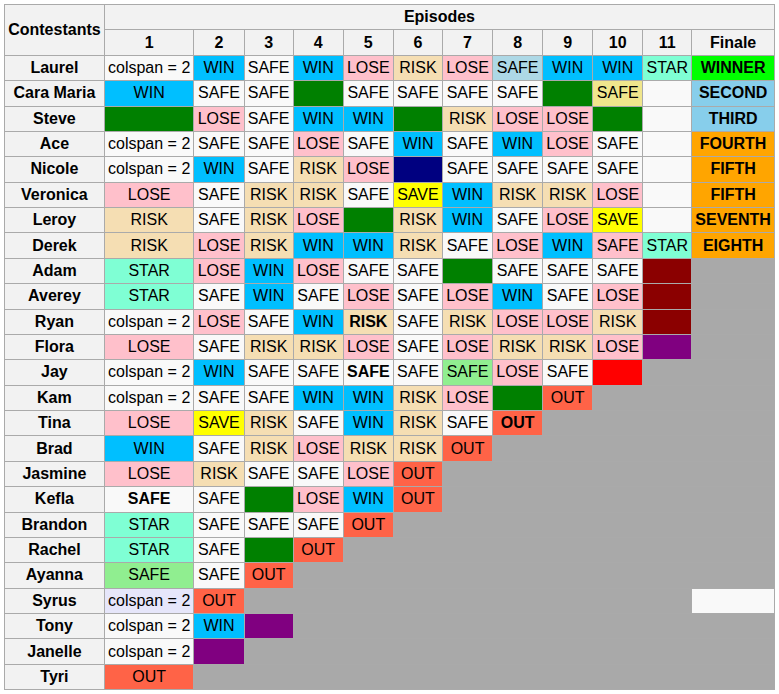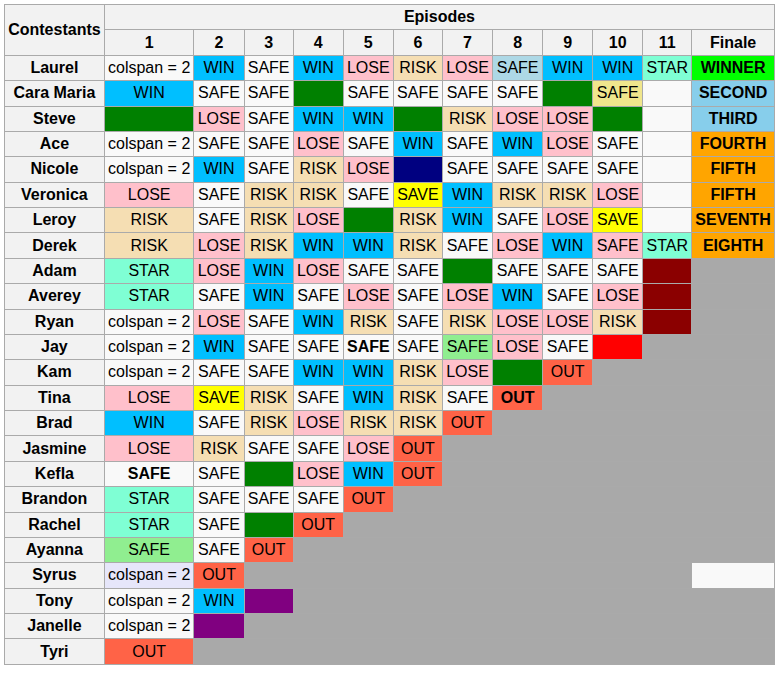(368, 321) bold -> (368, 321) normal
- row: (54, 347)
